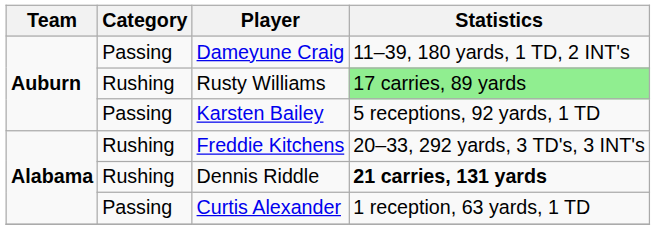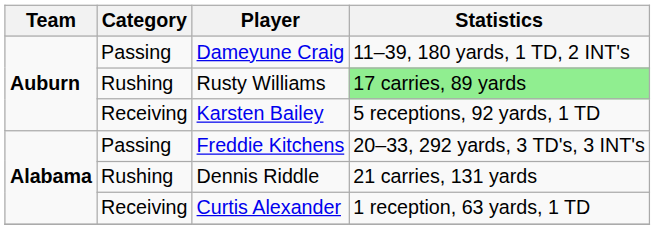(137, 114) Passing -> (144, 114) Receiving
(138, 145) Rushing -> (136, 145) Passing
(450, 176) bold -> (445, 176) normal
(137, 208) Passing -> (144, 208) Receiving
